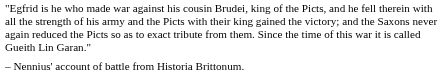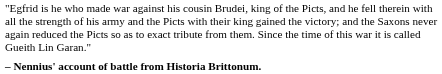(125, 66) normal -> (133, 66) bold
